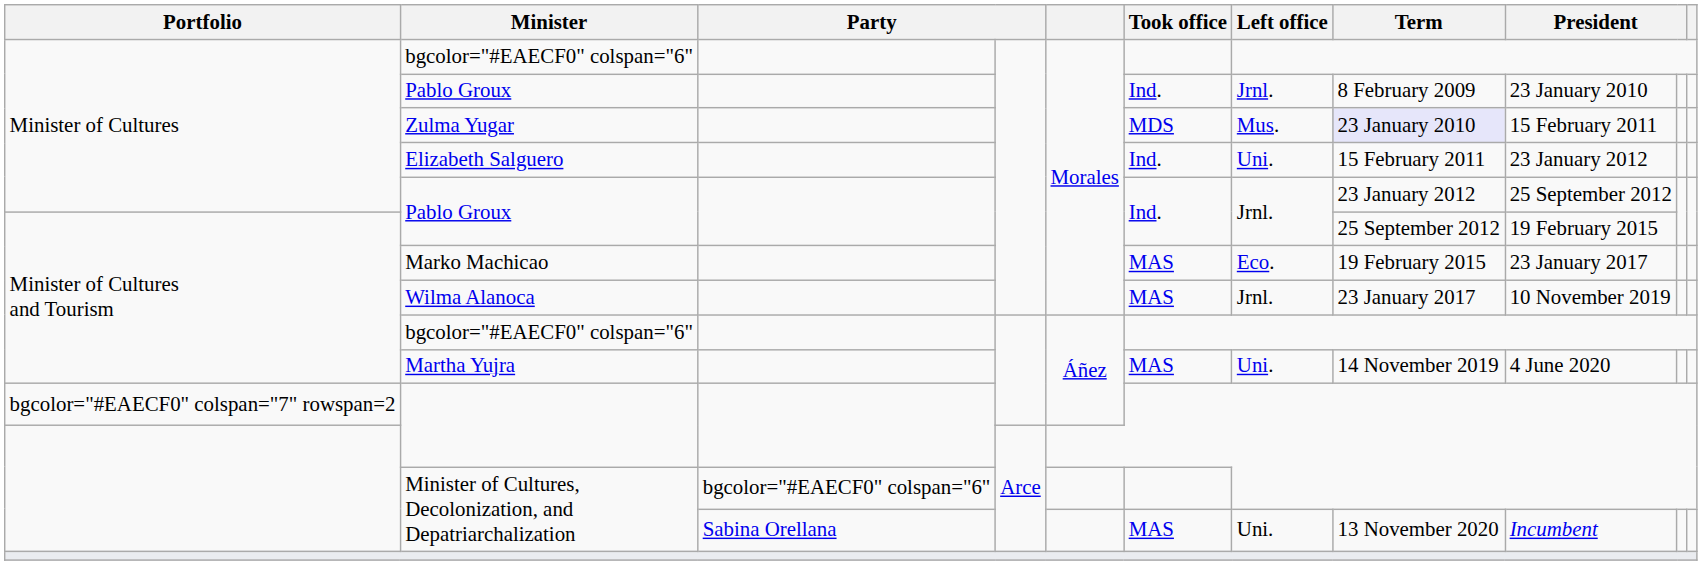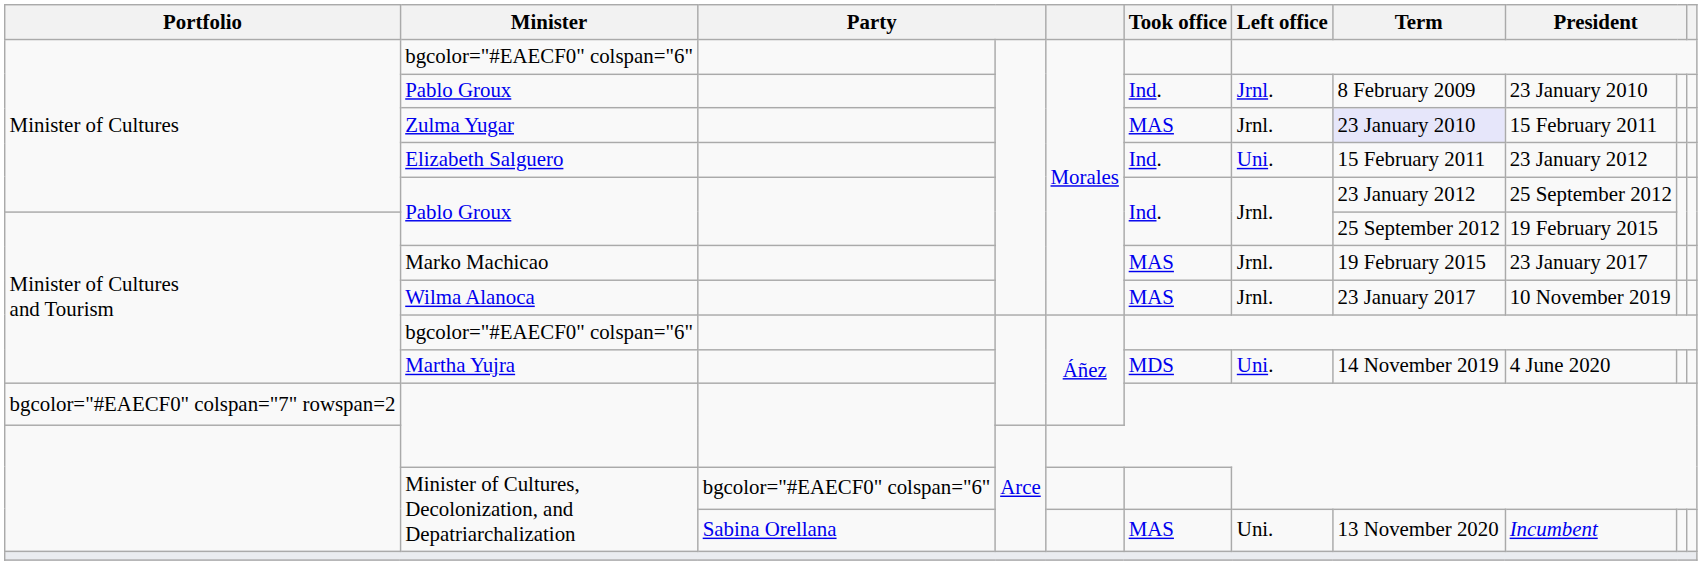(1151, 125) MDS -> (1151, 125) MAS
(1258, 125) Mus. -> (1255, 125) Jrnl.
(1256, 263) Eco. -> (1255, 263) Jrnl.
(1151, 366) MAS -> (1151, 366) MDS
